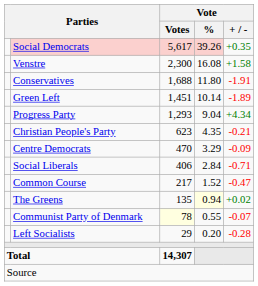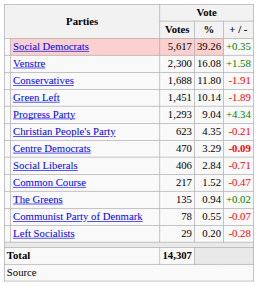(240, 149) normal -> (240, 149) bold
(212, 200) lightyellow background -> (212, 200) no background
(187, 217) lightyellow background -> (187, 217) no background
